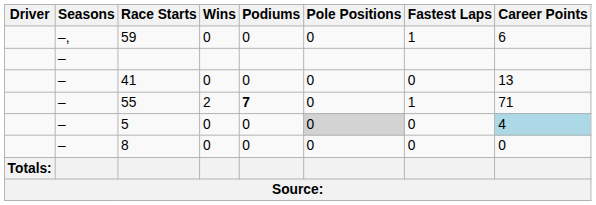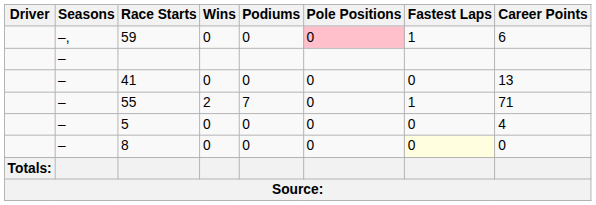(310, 37) no background -> (310, 37) pink background
(246, 102) bold -> (246, 102) normal
(310, 124) lightgrey background -> (310, 124) no background
(502, 124) lightblue background -> (502, 124) no background
(412, 146) no background -> (412, 146) lightyellow background
